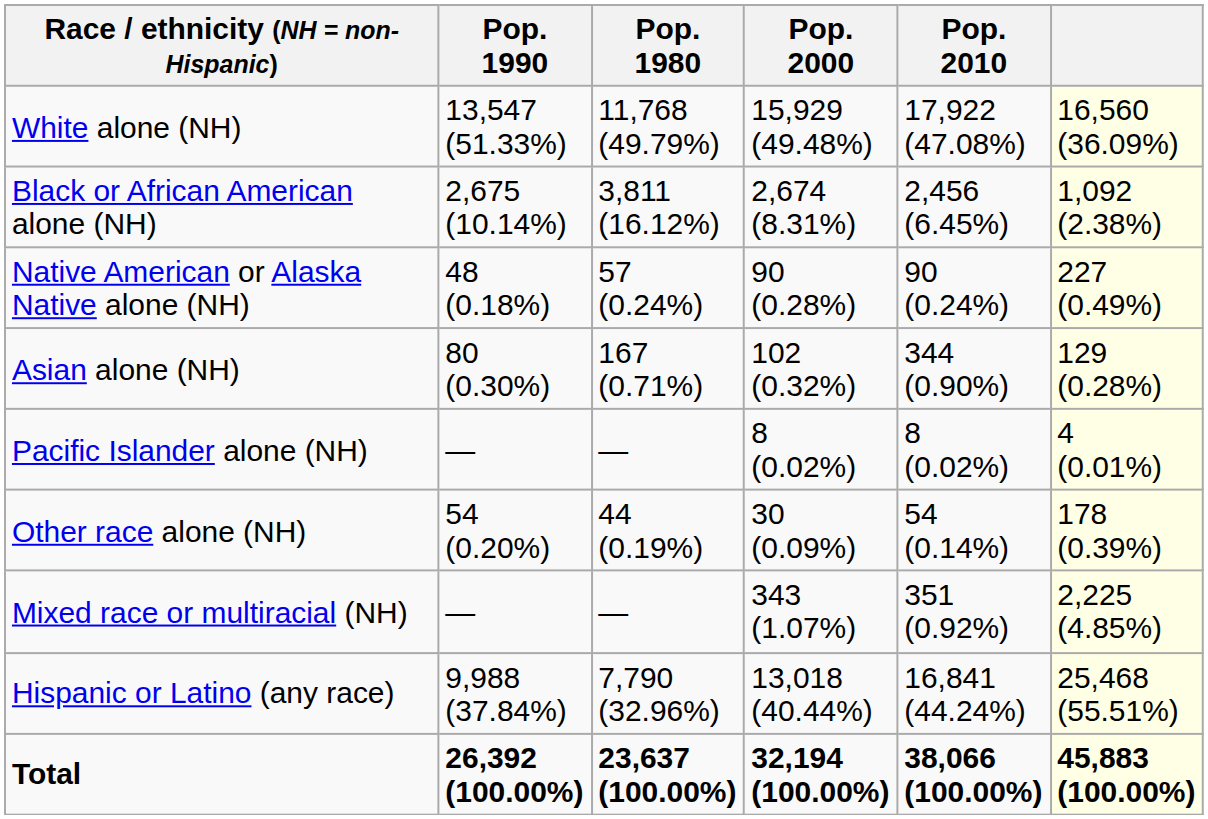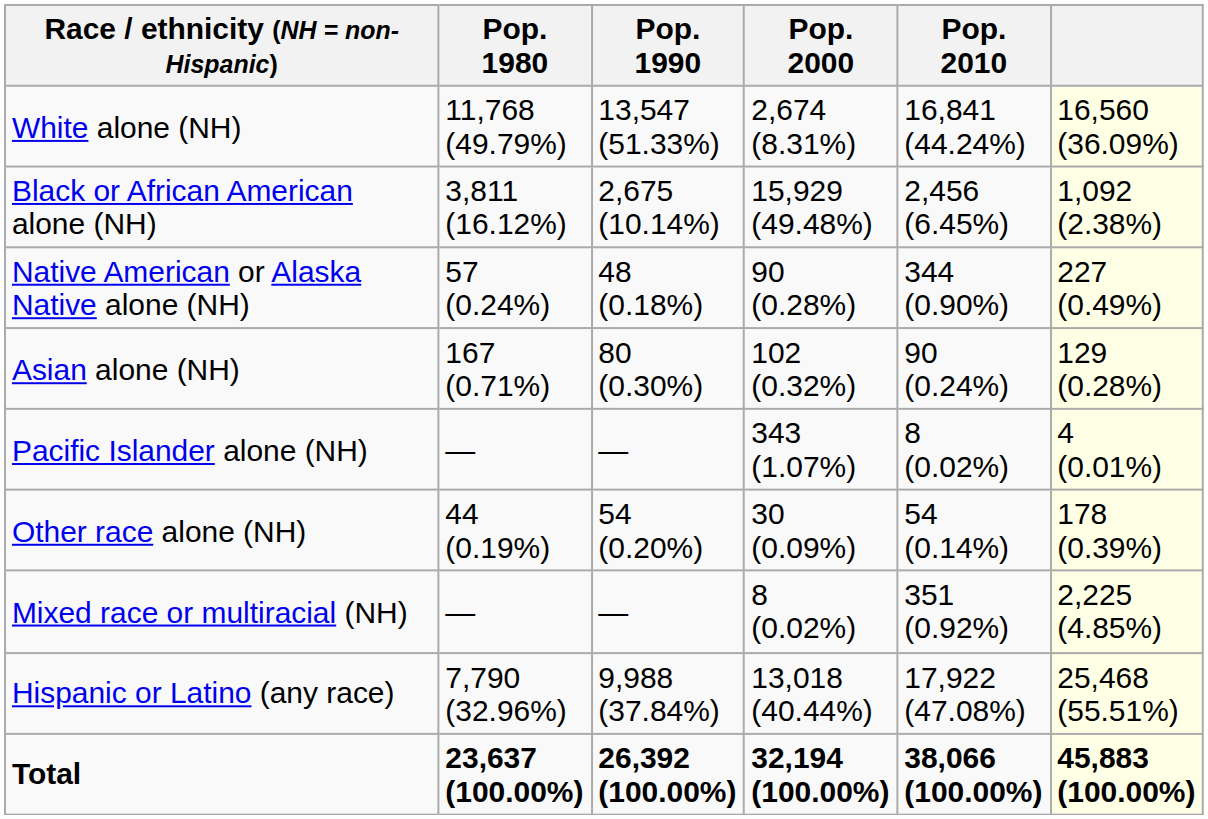columns swapped: (668, 46) <-> (515, 46)
(812, 127) 15,929 (49.48%) -> (804, 127) 2,674 (8.31%)
(965, 127) 17,922 (47.08%) -> (965, 127) 16,841 (44.24%)
(804, 207) 2,674 (8.31%) -> (812, 207) 15,929 (49.48%)
(957, 288) 90 (0.24%) -> (957, 288) 344 (0.90%)
(957, 369) 344 (0.90%) -> (957, 369) 90 (0.24%)
(804, 450) 8 (0.02%) -> (804, 450) 343 (1.07%)
(804, 612) 343 (1.07%) -> (804, 612) 8 (0.02%)
(965, 693) 16,841 (44.24%) -> (965, 693) 17,922 (47.08%)
